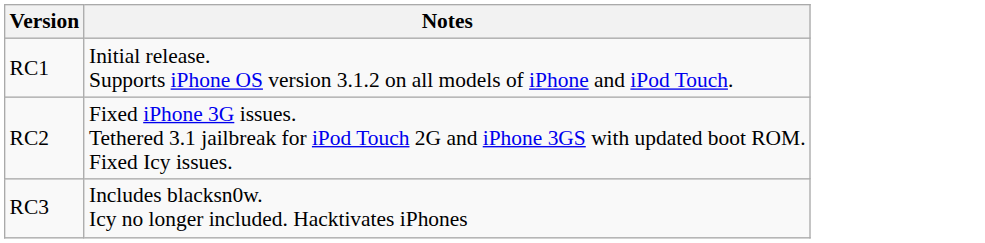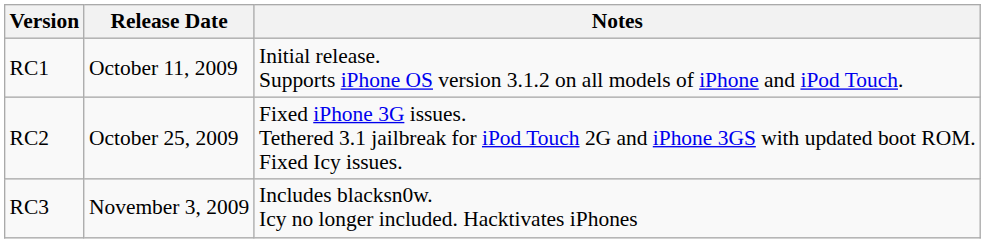+ column: (169, 21)
